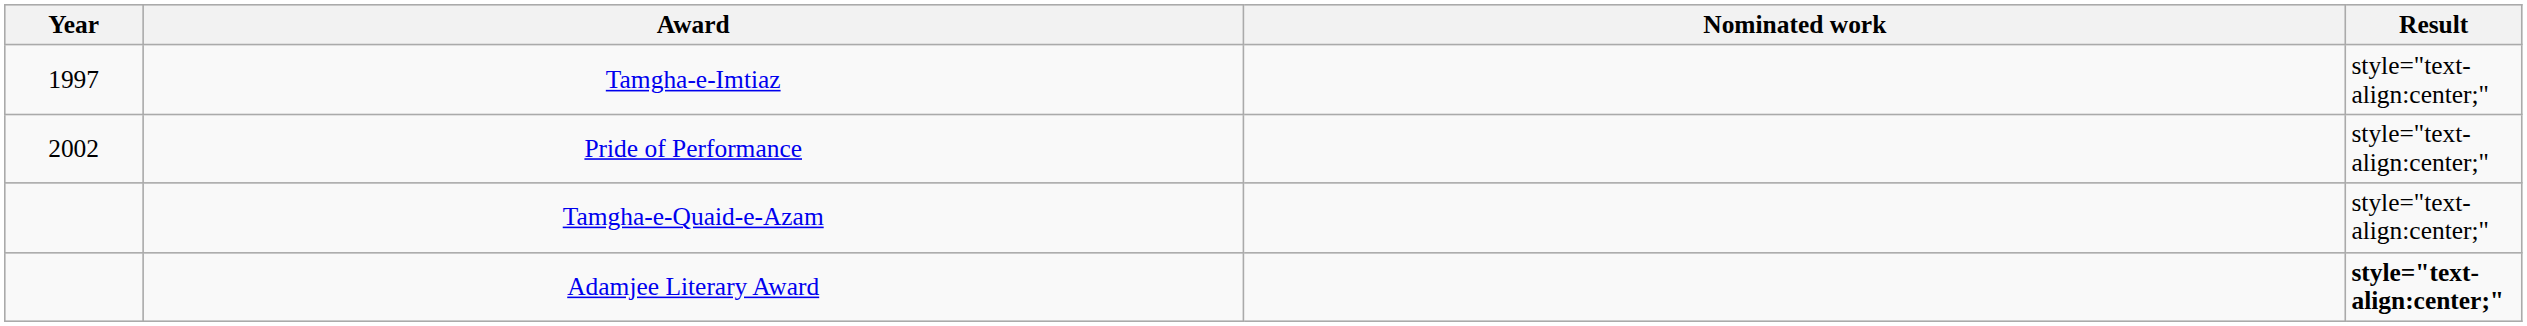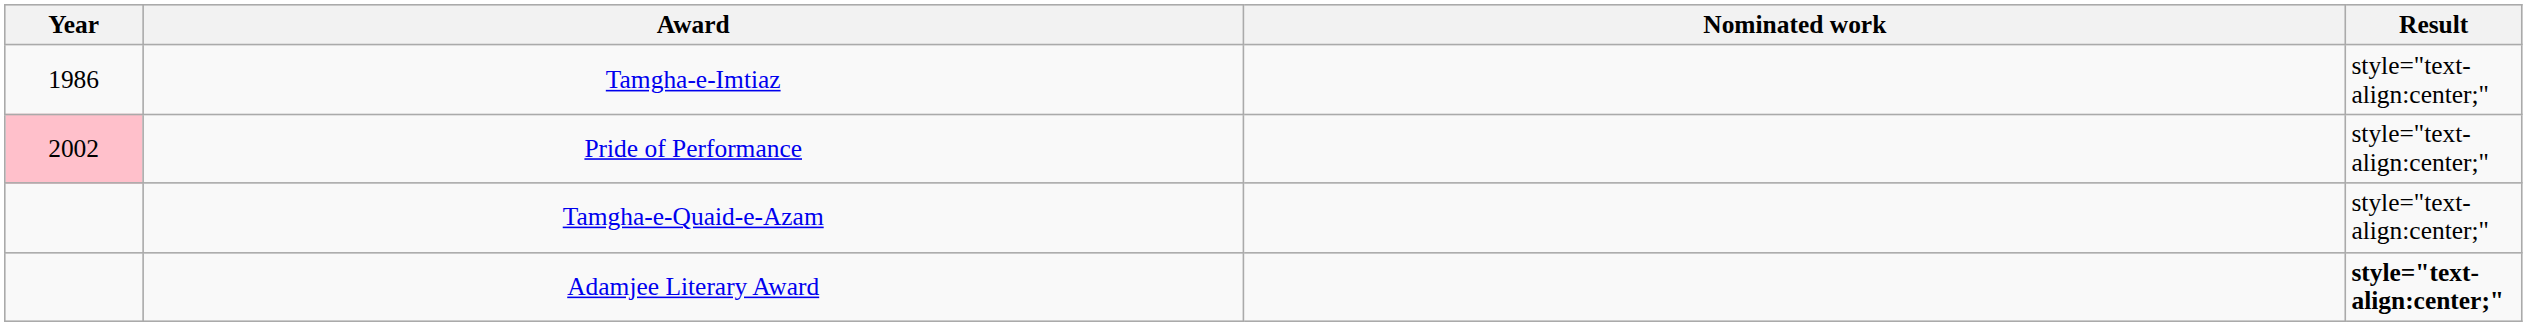(74, 79) 1997 -> (74, 79) 1986
(74, 148) no background -> (74, 148) pink background
